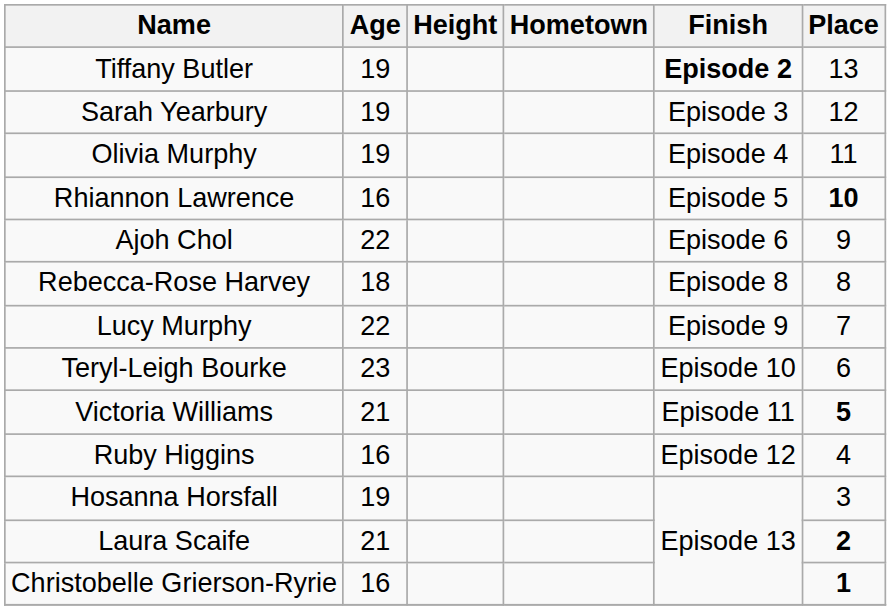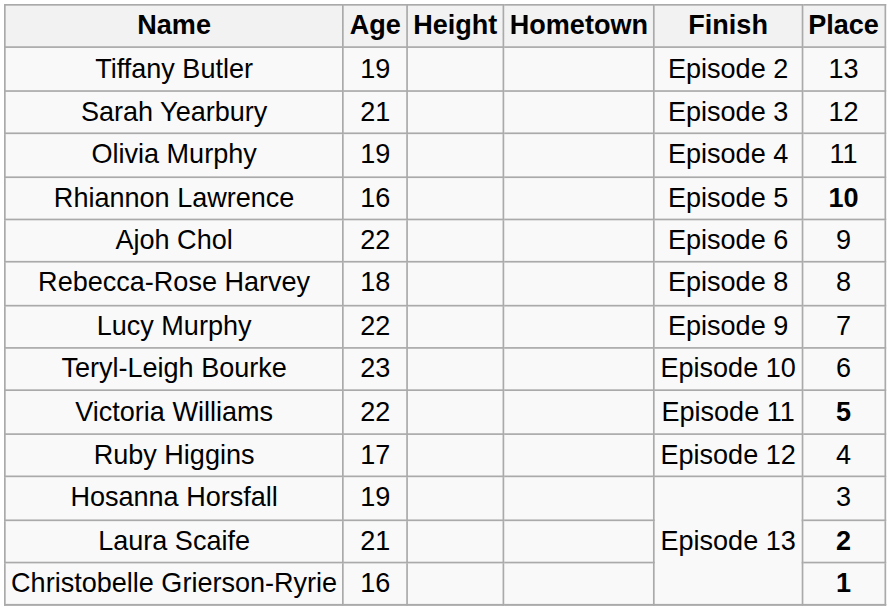(728, 68) bold -> (728, 68) normal
(375, 111) 19 -> (375, 111) 21
(375, 411) 21 -> (375, 411) 22
(375, 454) 16 -> (375, 454) 17
